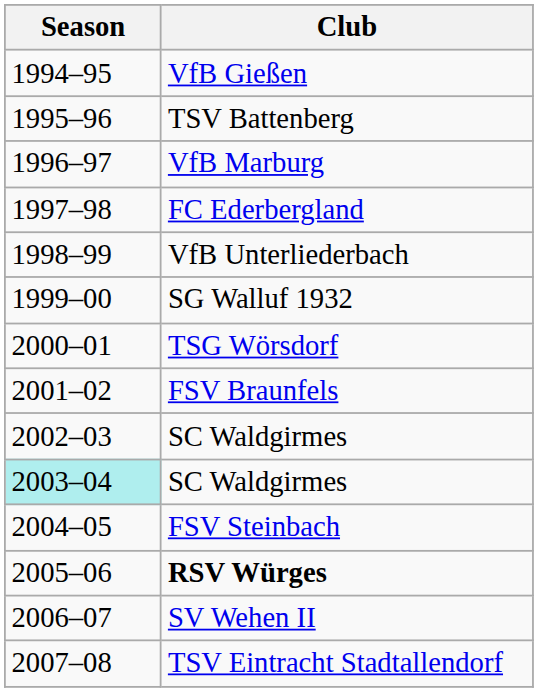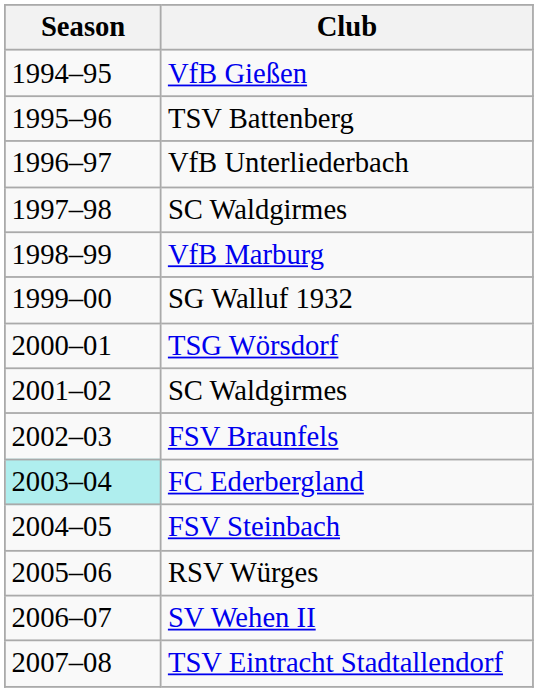(246, 163) VfB Marburg -> (288, 163) VfB Unterliederbach
(266, 208) FC Ederbergland -> (258, 208) SC Waldgirmes
(288, 254) VfB Unterliederbach -> (246, 254) VfB Marburg
(253, 390) FSV Braunfels -> (258, 390) SC Waldgirmes
(258, 436) SC Waldgirmes -> (253, 436) FSV Braunfels
(258, 481) SC Waldgirmes -> (266, 481) FC Ederbergland
(247, 572) bold -> (243, 572) normal
